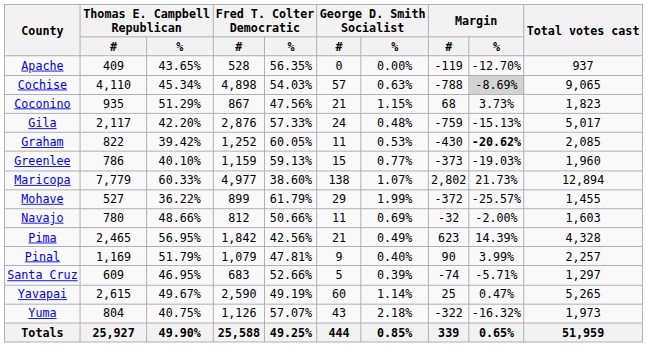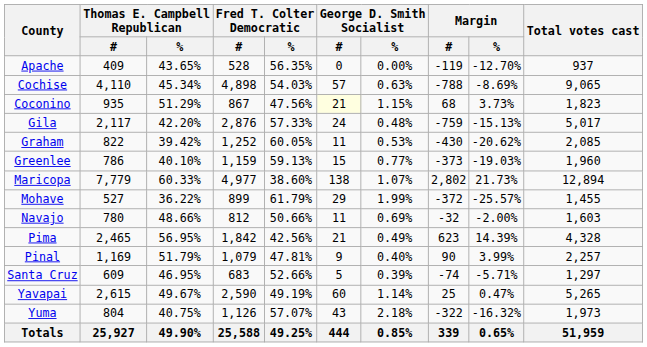(496, 85) lightgrey background -> (496, 85) no background
(339, 104) no background -> (339, 104) lightyellow background
(497, 142) bold -> (497, 142) normal
